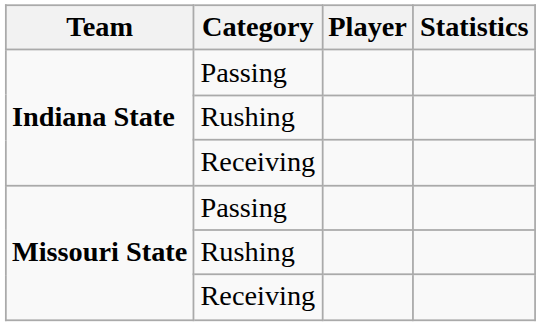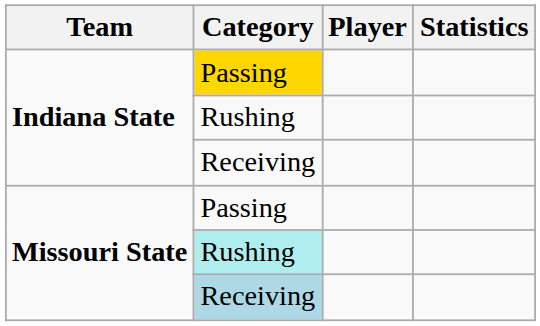(244, 72) no background -> (244, 72) gold background
(248, 251) no background -> (248, 251) paleturquoise background
(258, 296) no background -> (258, 296) lightblue background
